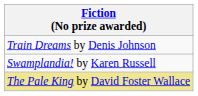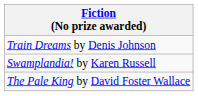(99, 81) khaki background -> (99, 81) no background
